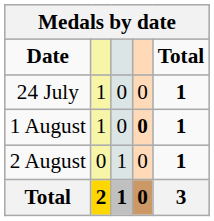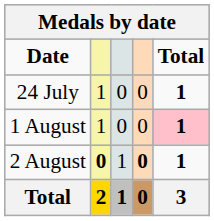(142, 126) bold -> (142, 126) normal
(181, 126) no background -> (181, 126) pink background
(101, 161) normal -> (101, 161) bold
(142, 161) normal -> (142, 161) bold
